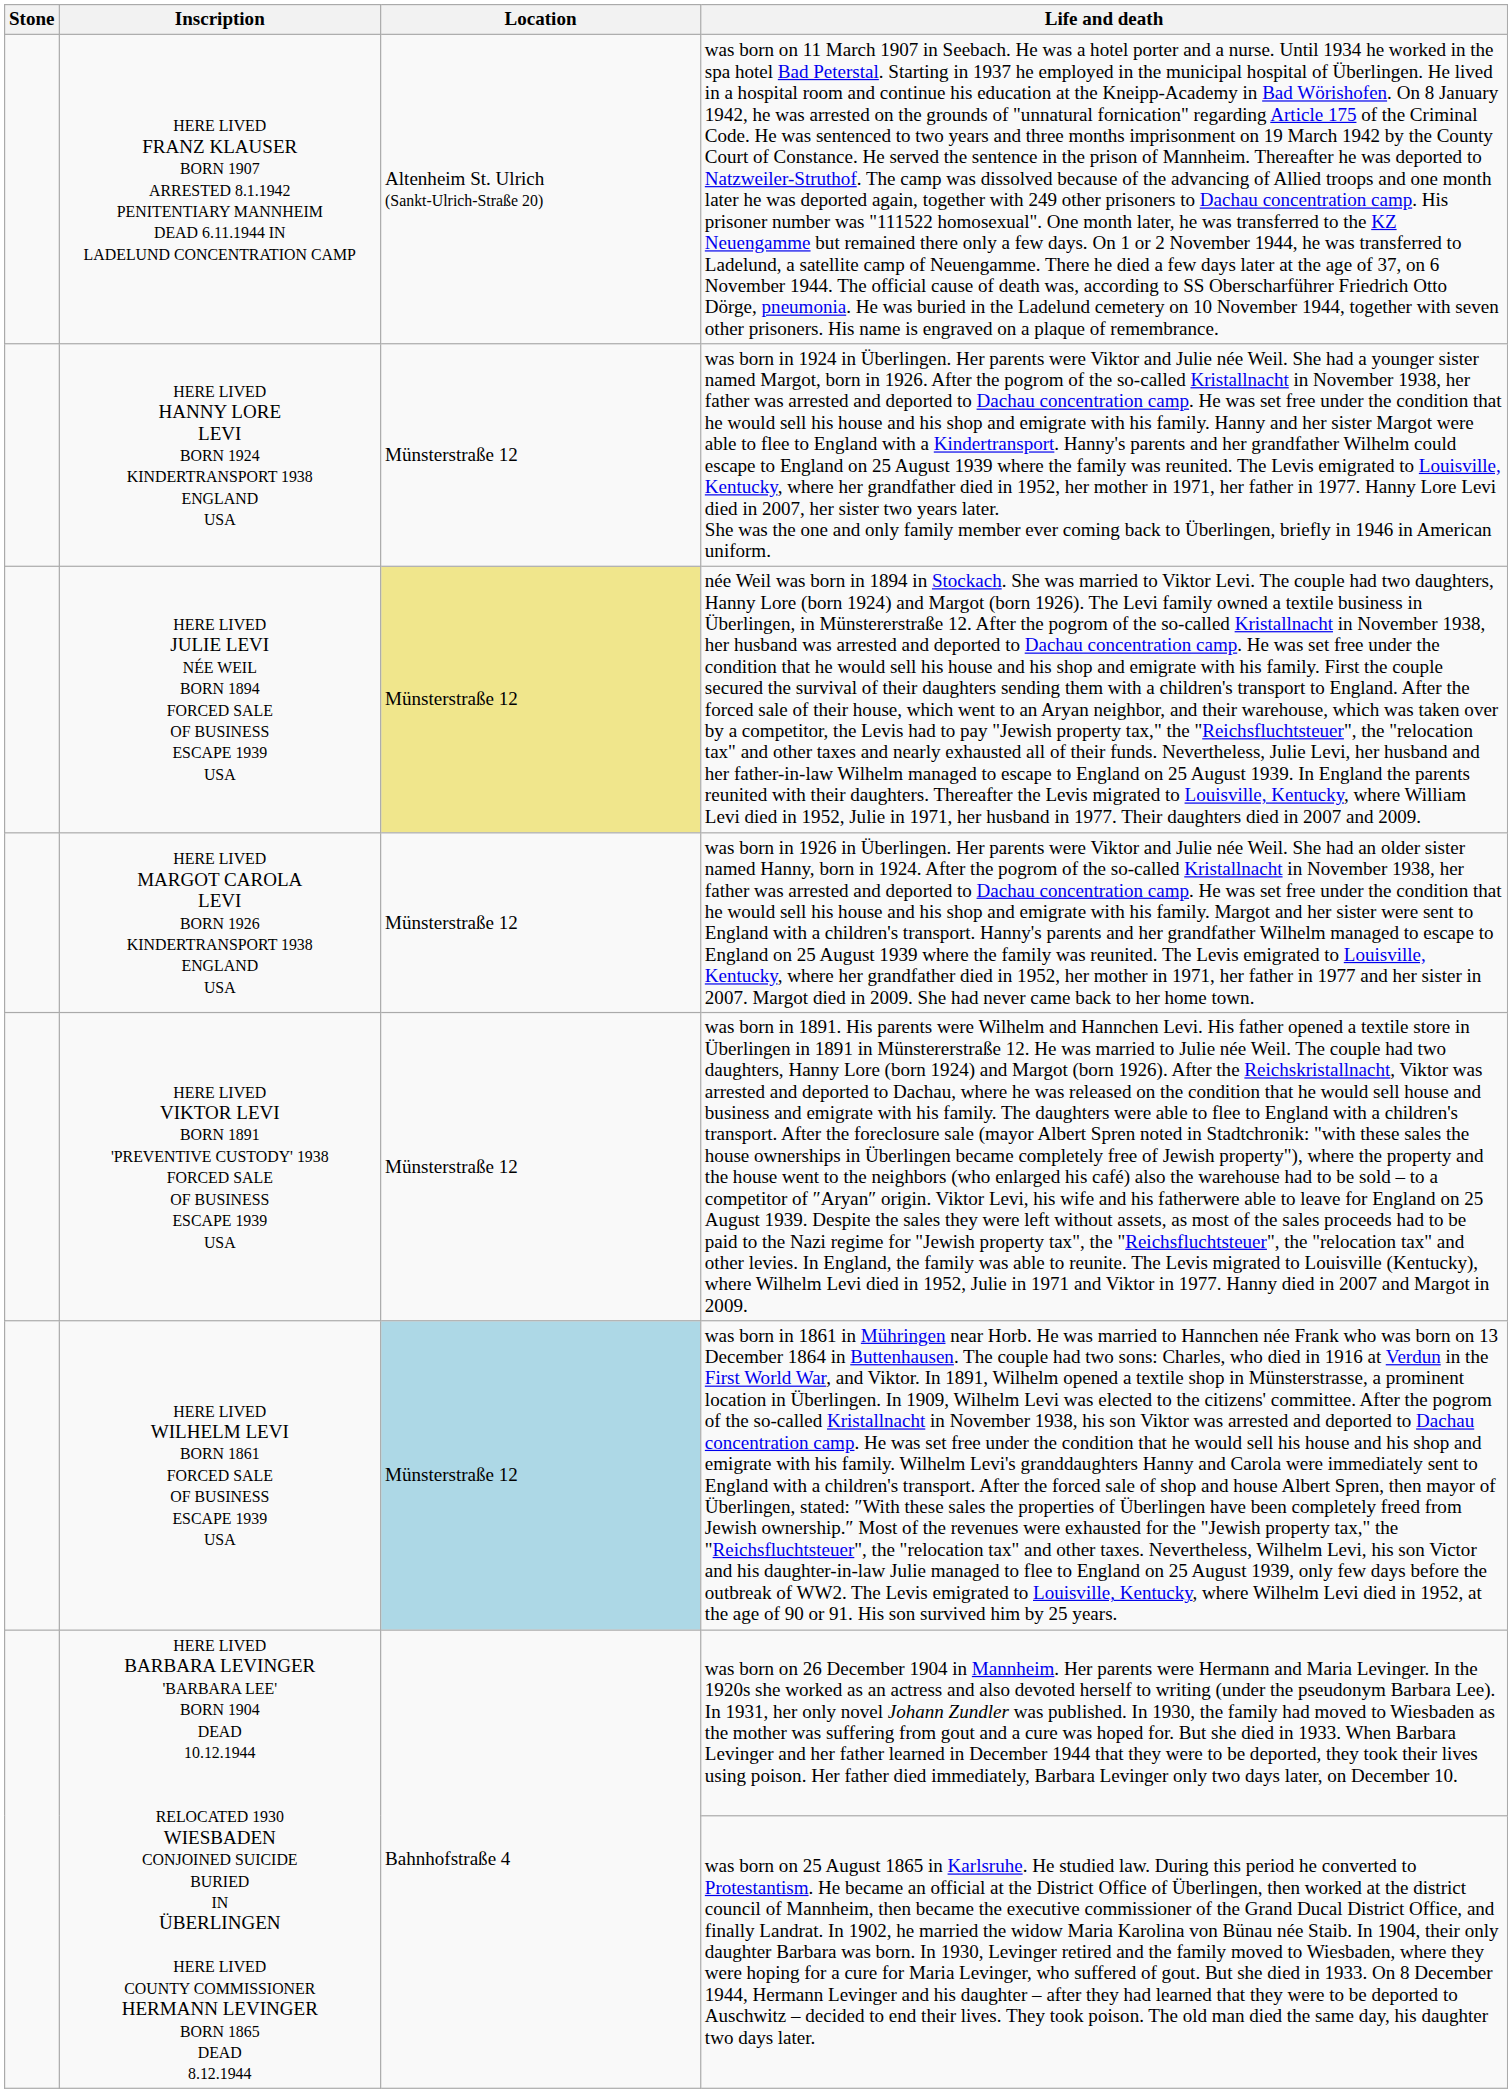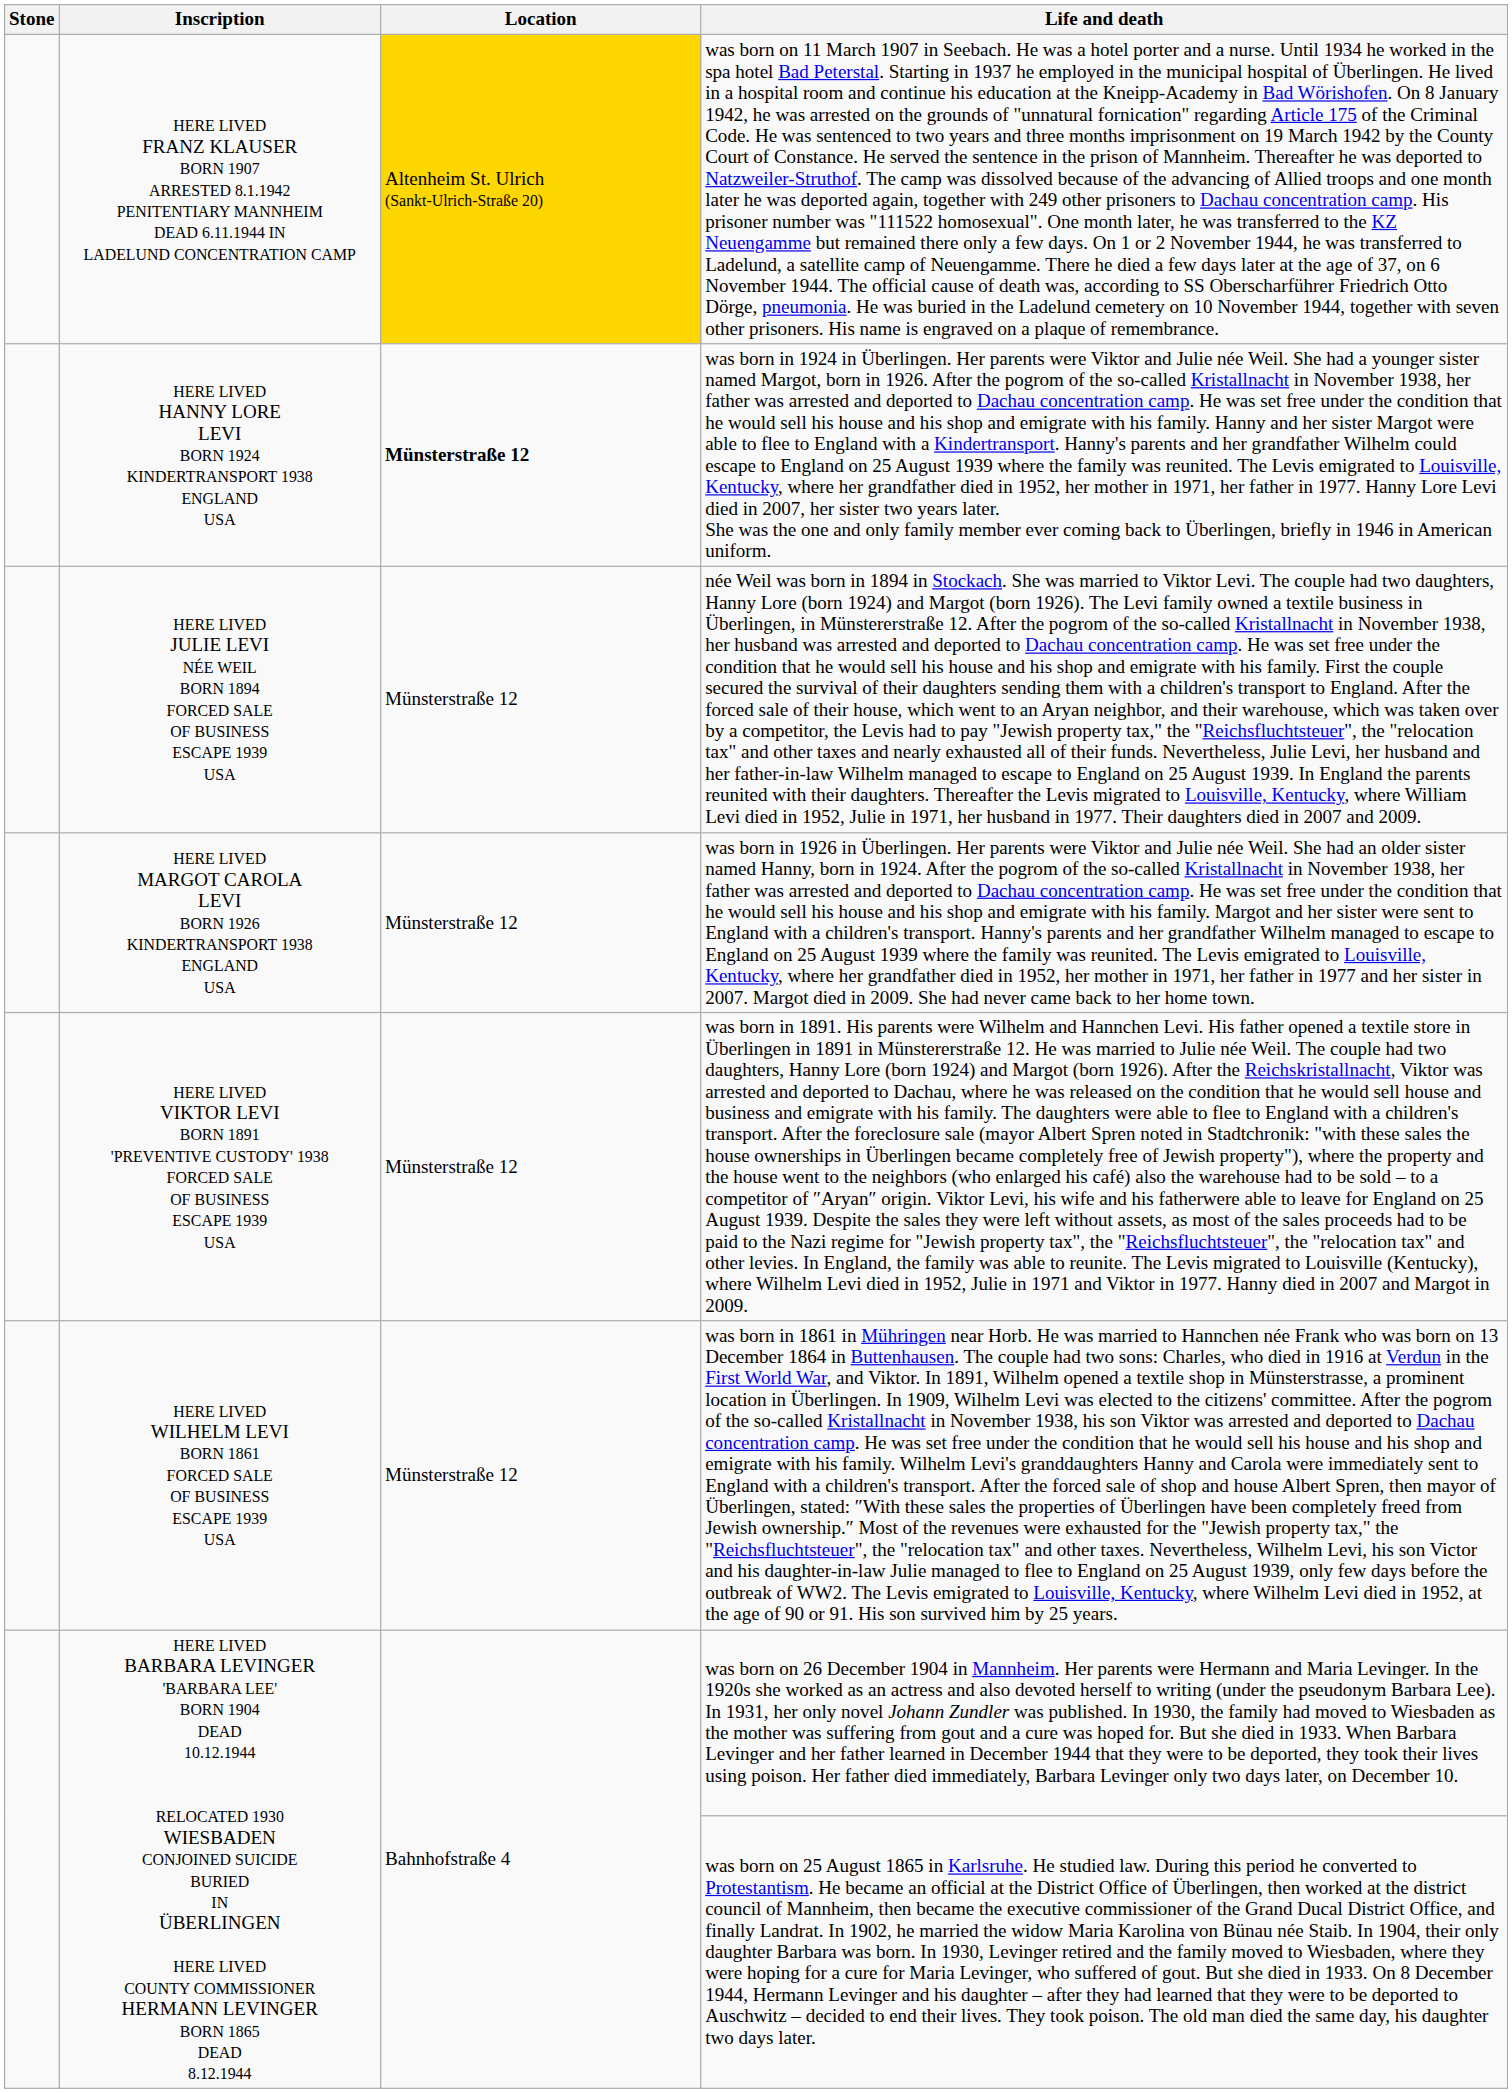(465, 189) no background -> (465, 189) gold background
(451, 454) normal -> (457, 454) bold
(451, 699) khaki background -> (451, 699) no background
(451, 1475) lightblue background -> (451, 1475) no background
